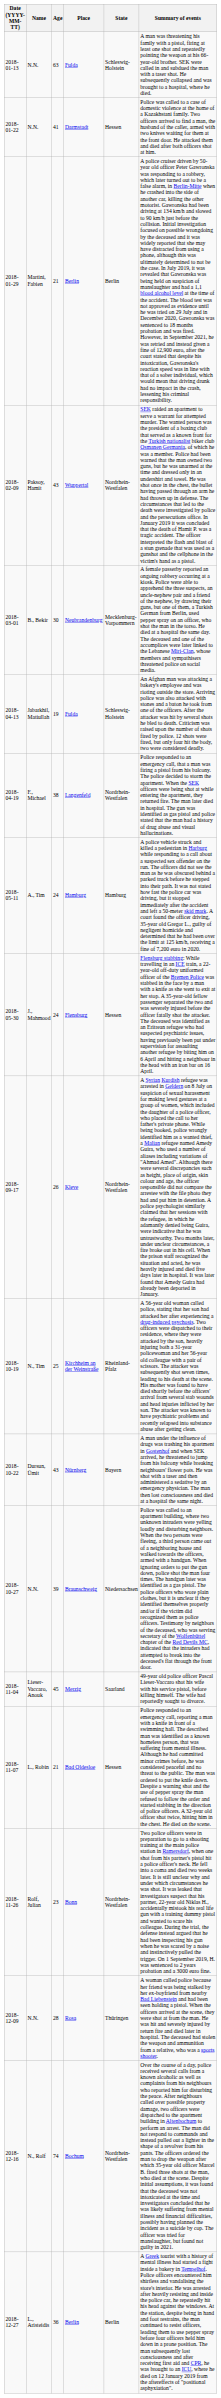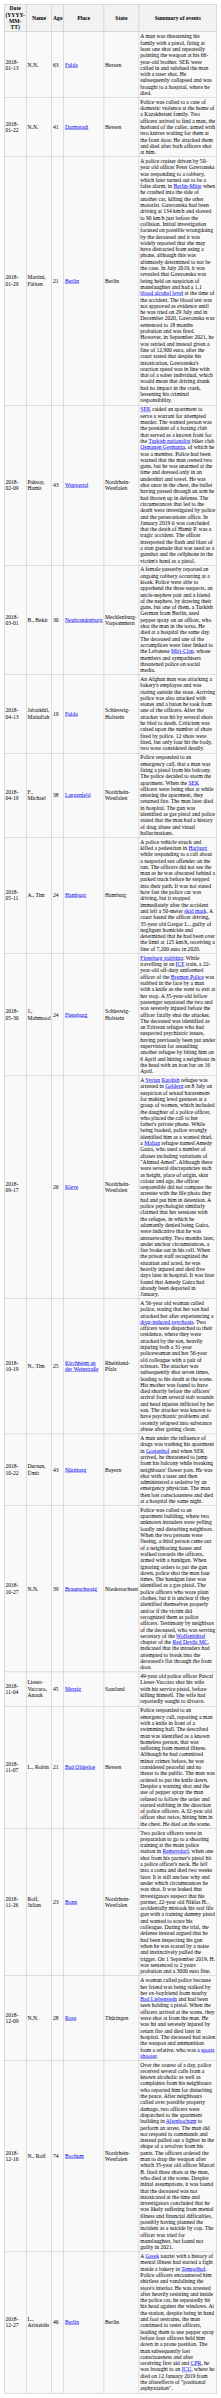(118, 65) Schleswig-Holstein -> (113, 65) Hessen
(113, 1014) Hessen -> (118, 1014) Schleswig-Holstein
(56, 2322) 36 -> (56, 2322) 46
